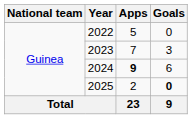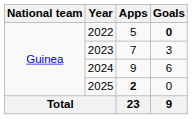(169, 31) normal -> (169, 31) bold
(133, 68) bold -> (133, 68) normal
(133, 86) normal -> (133, 86) bold
(169, 86) bold -> (169, 86) normal
